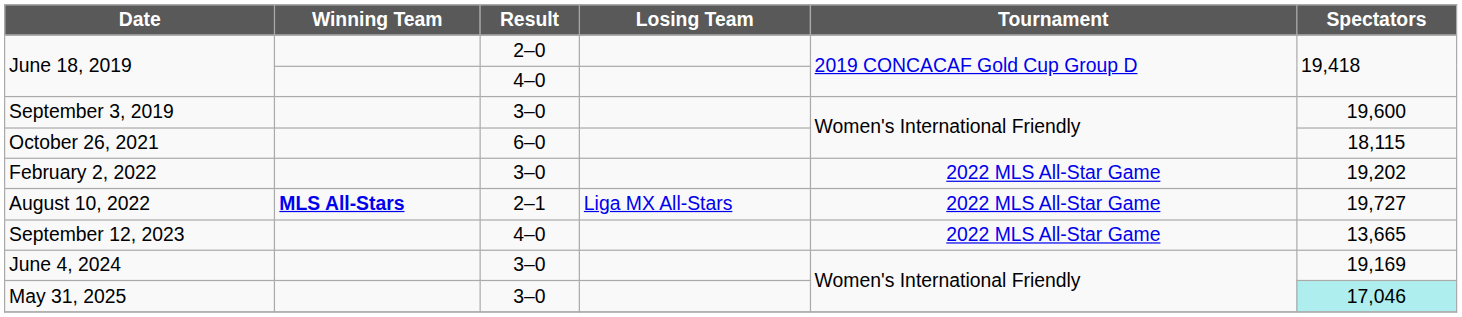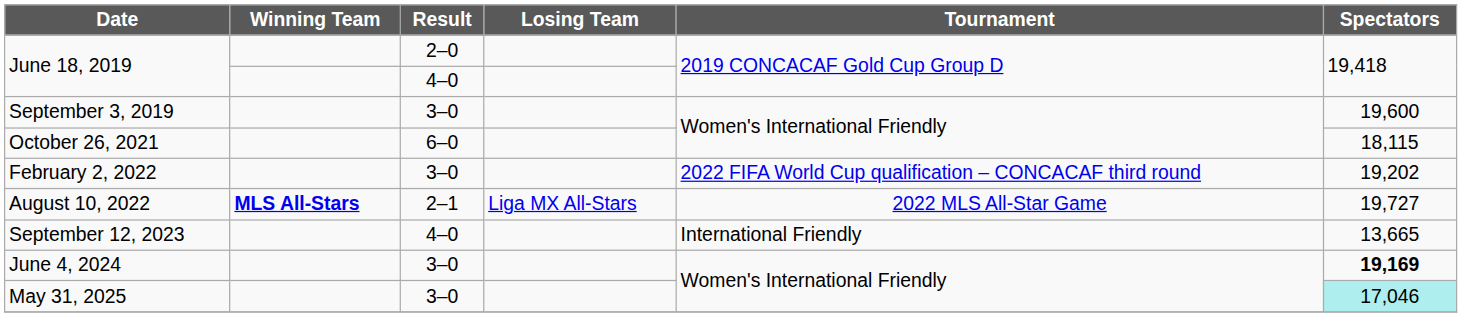(1053, 173) 2022 MLS All-Star Game -> (941, 173) 2022 FIFA World Cup qualification – CONCACAF third round
(1053, 234) 2022 MLS All-Star Game -> (771, 234) International Friendly
(1376, 265) normal -> (1390, 265) bold
